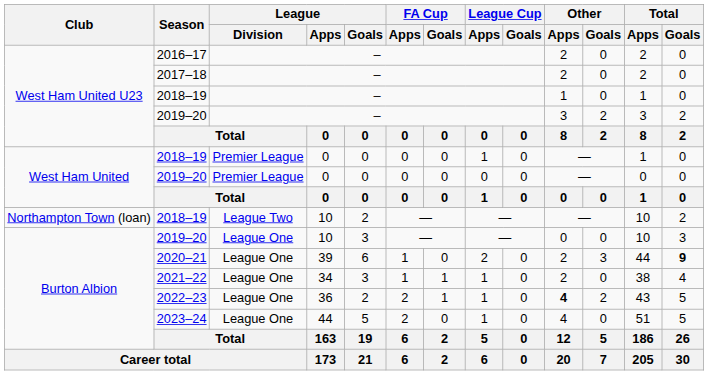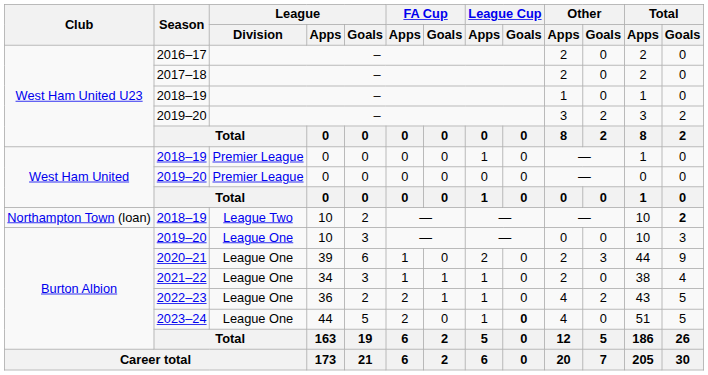(683, 217) normal -> (683, 217) bold
(683, 258) bold -> (683, 258) normal
(564, 298) bold -> (564, 298) normal
(524, 319) normal -> (524, 319) bold
